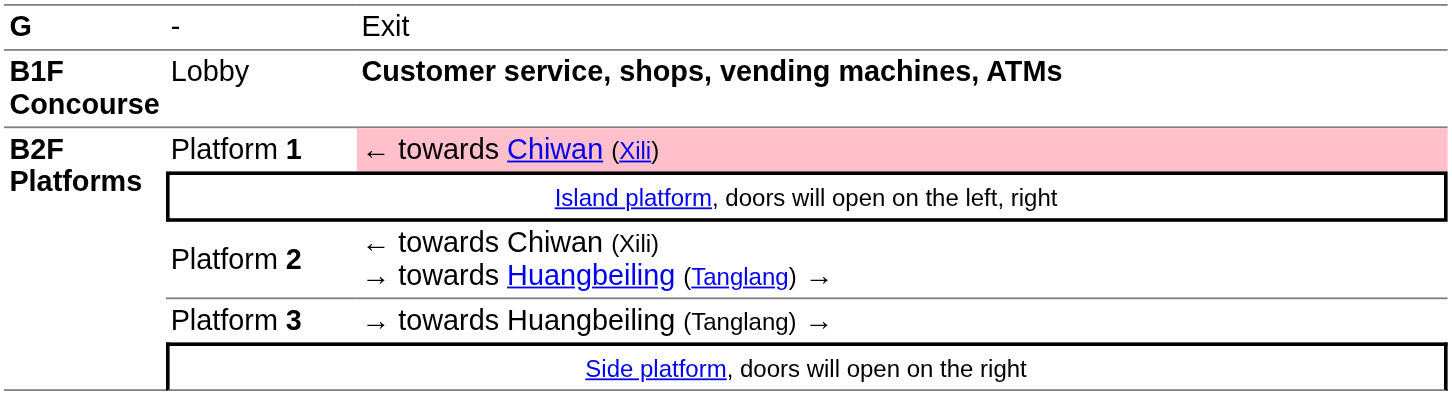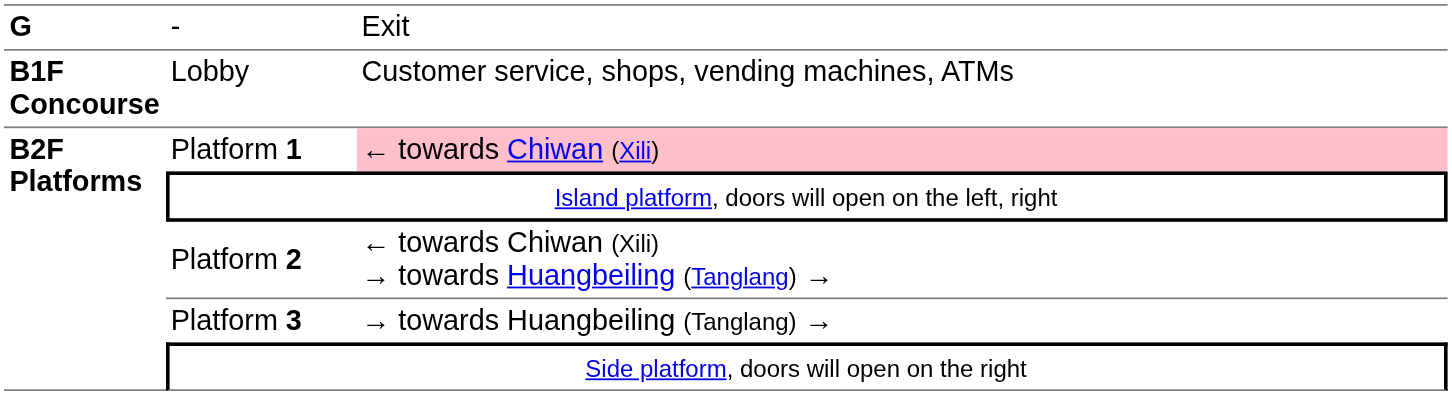(712, 72) bold -> (688, 71) normal
